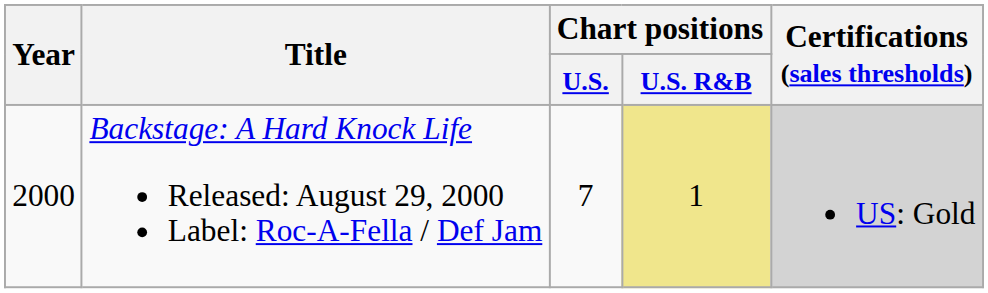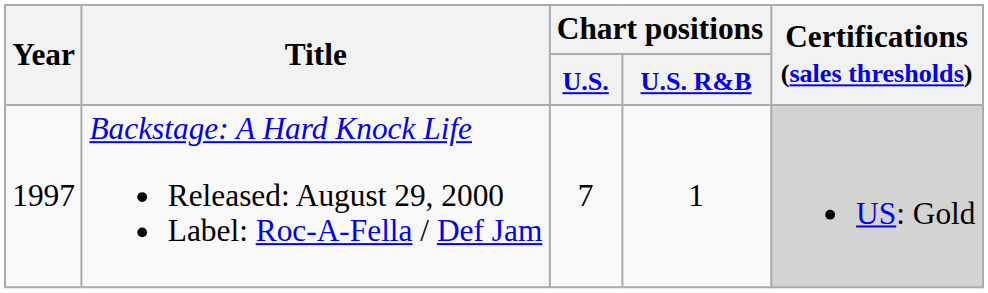(44, 195) 2000 -> (44, 195) 1997
(696, 195) khaki background -> (696, 195) no background
